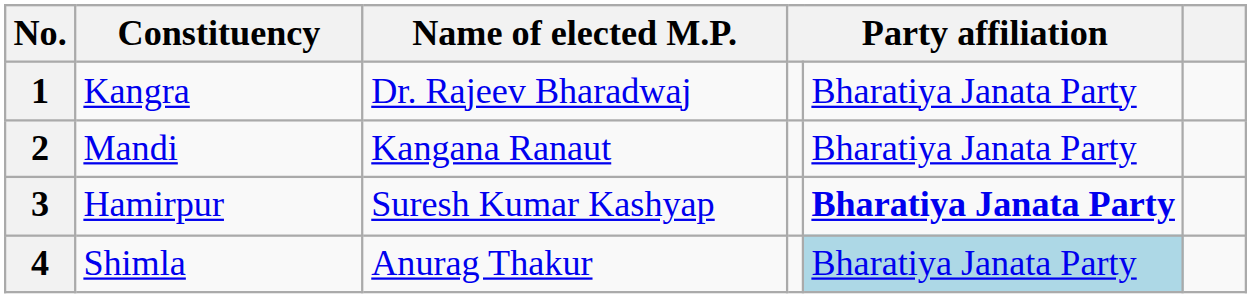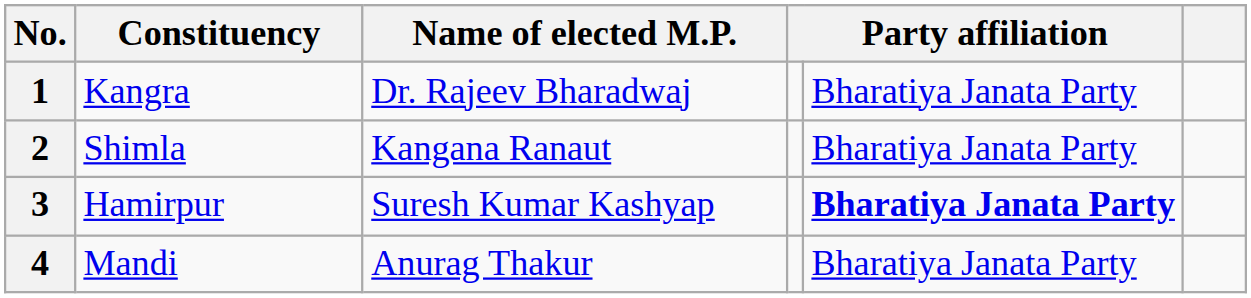(131, 147) Mandi -> (135, 147) Shimla
(135, 262) Shimla -> (131, 262) Mandi
(974, 262) lightblue background -> (974, 262) no background
